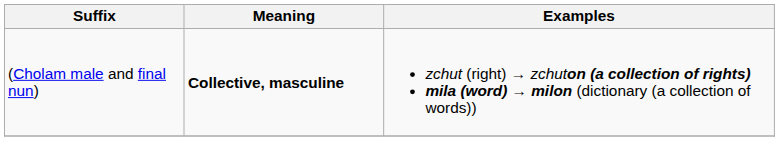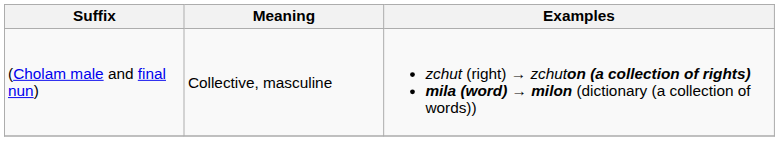(266, 82) bold -> (260, 82) normal
